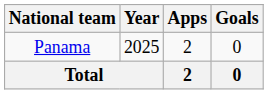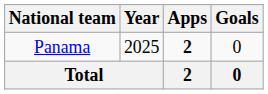(187, 46) normal -> (187, 46) bold
